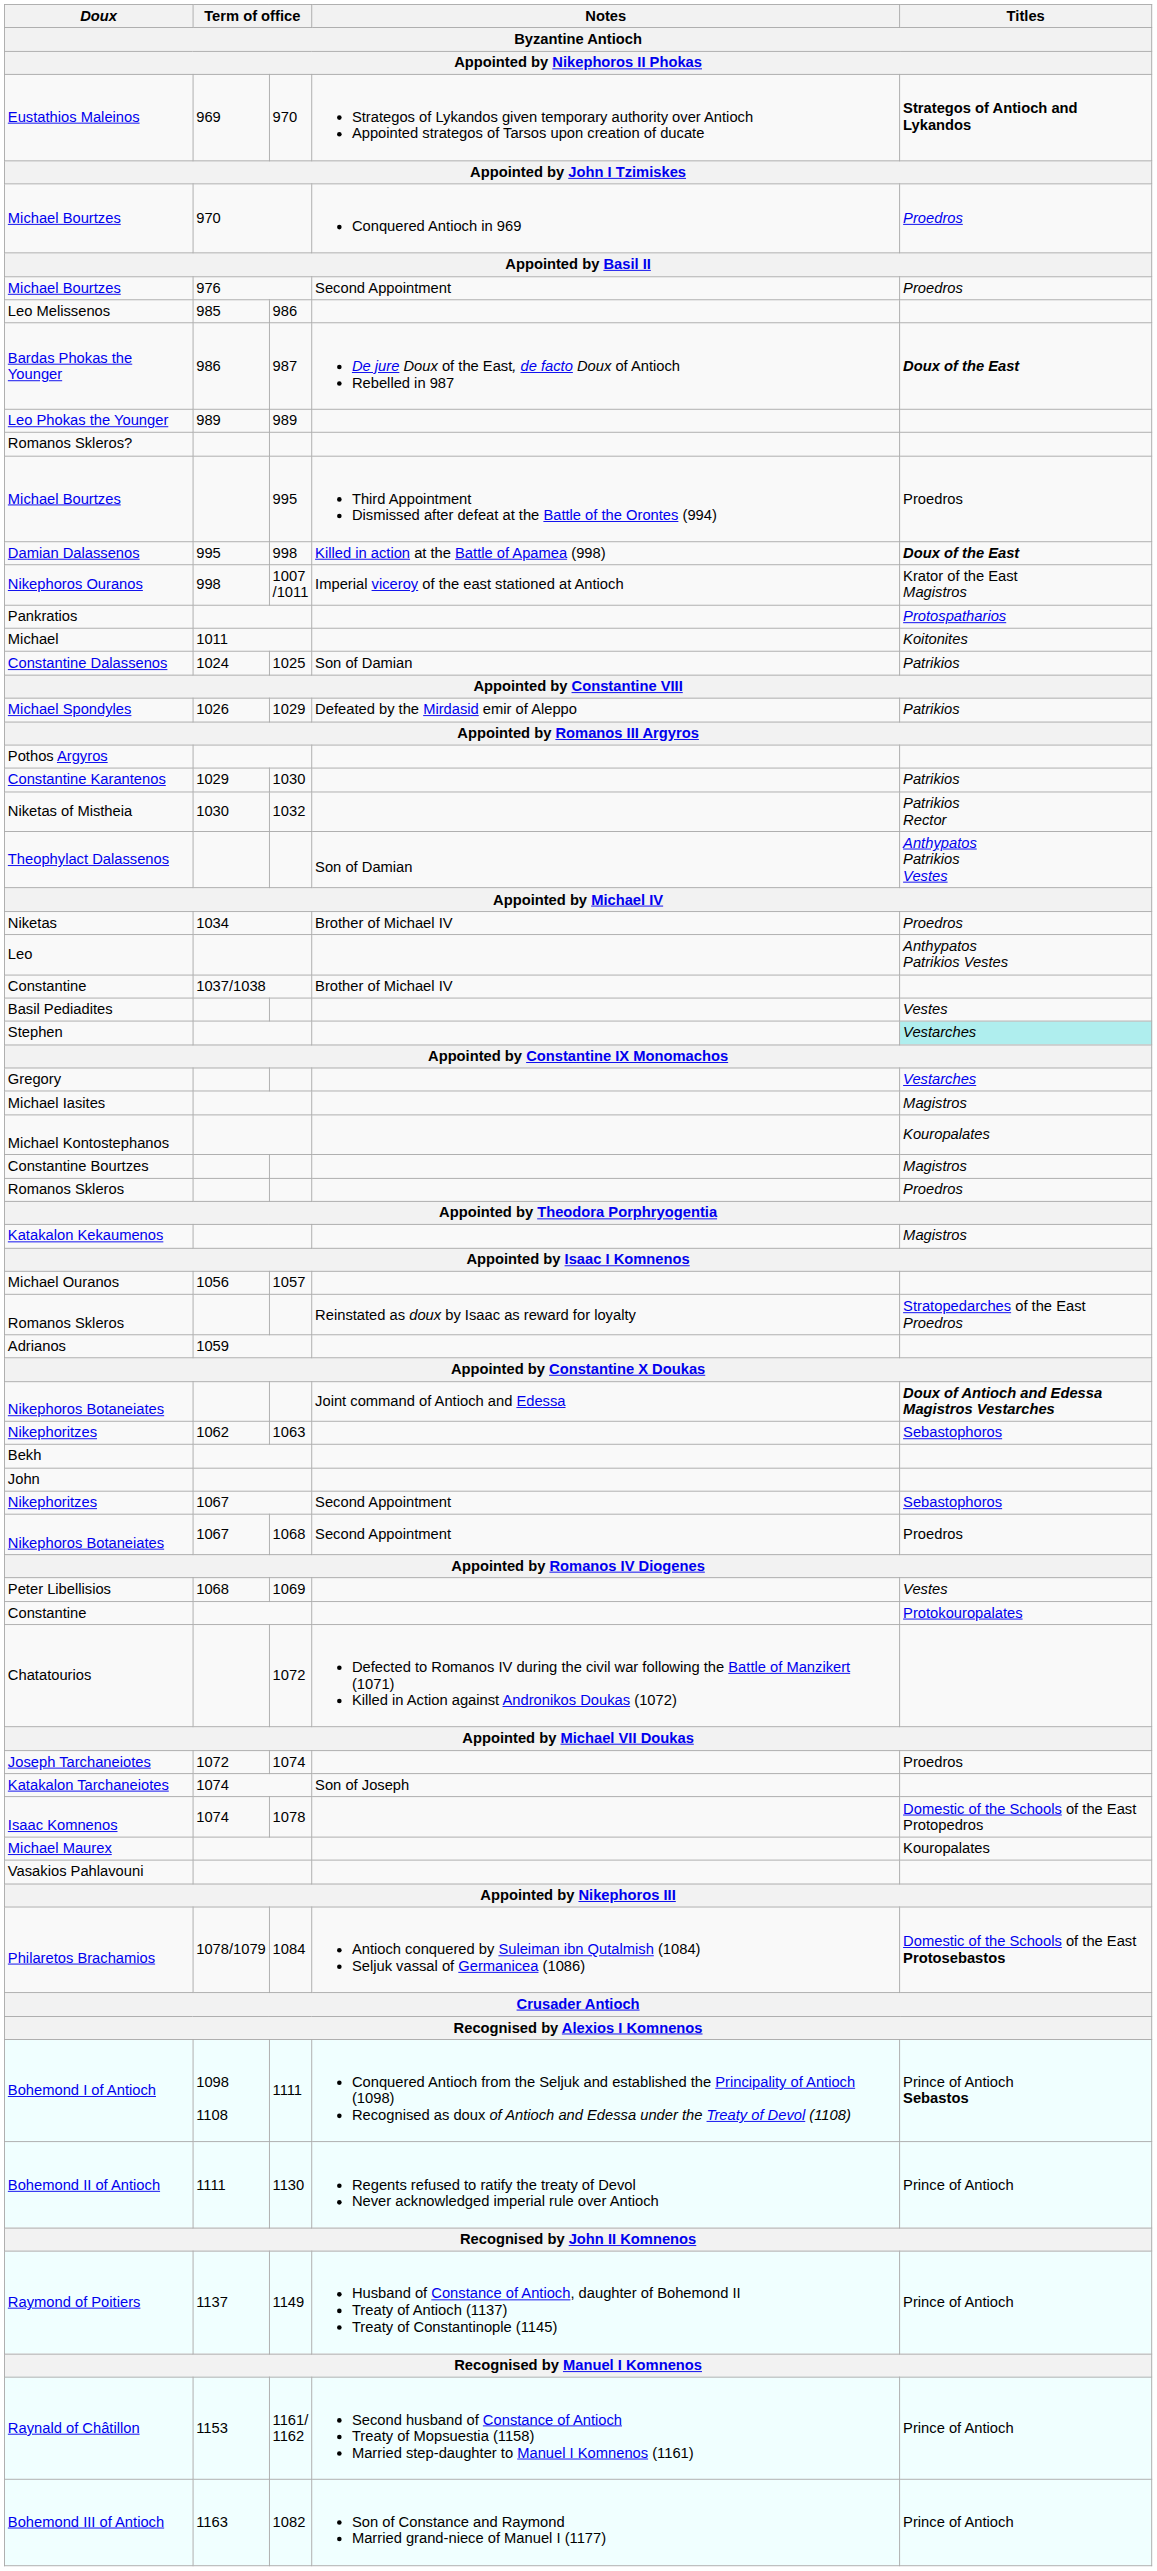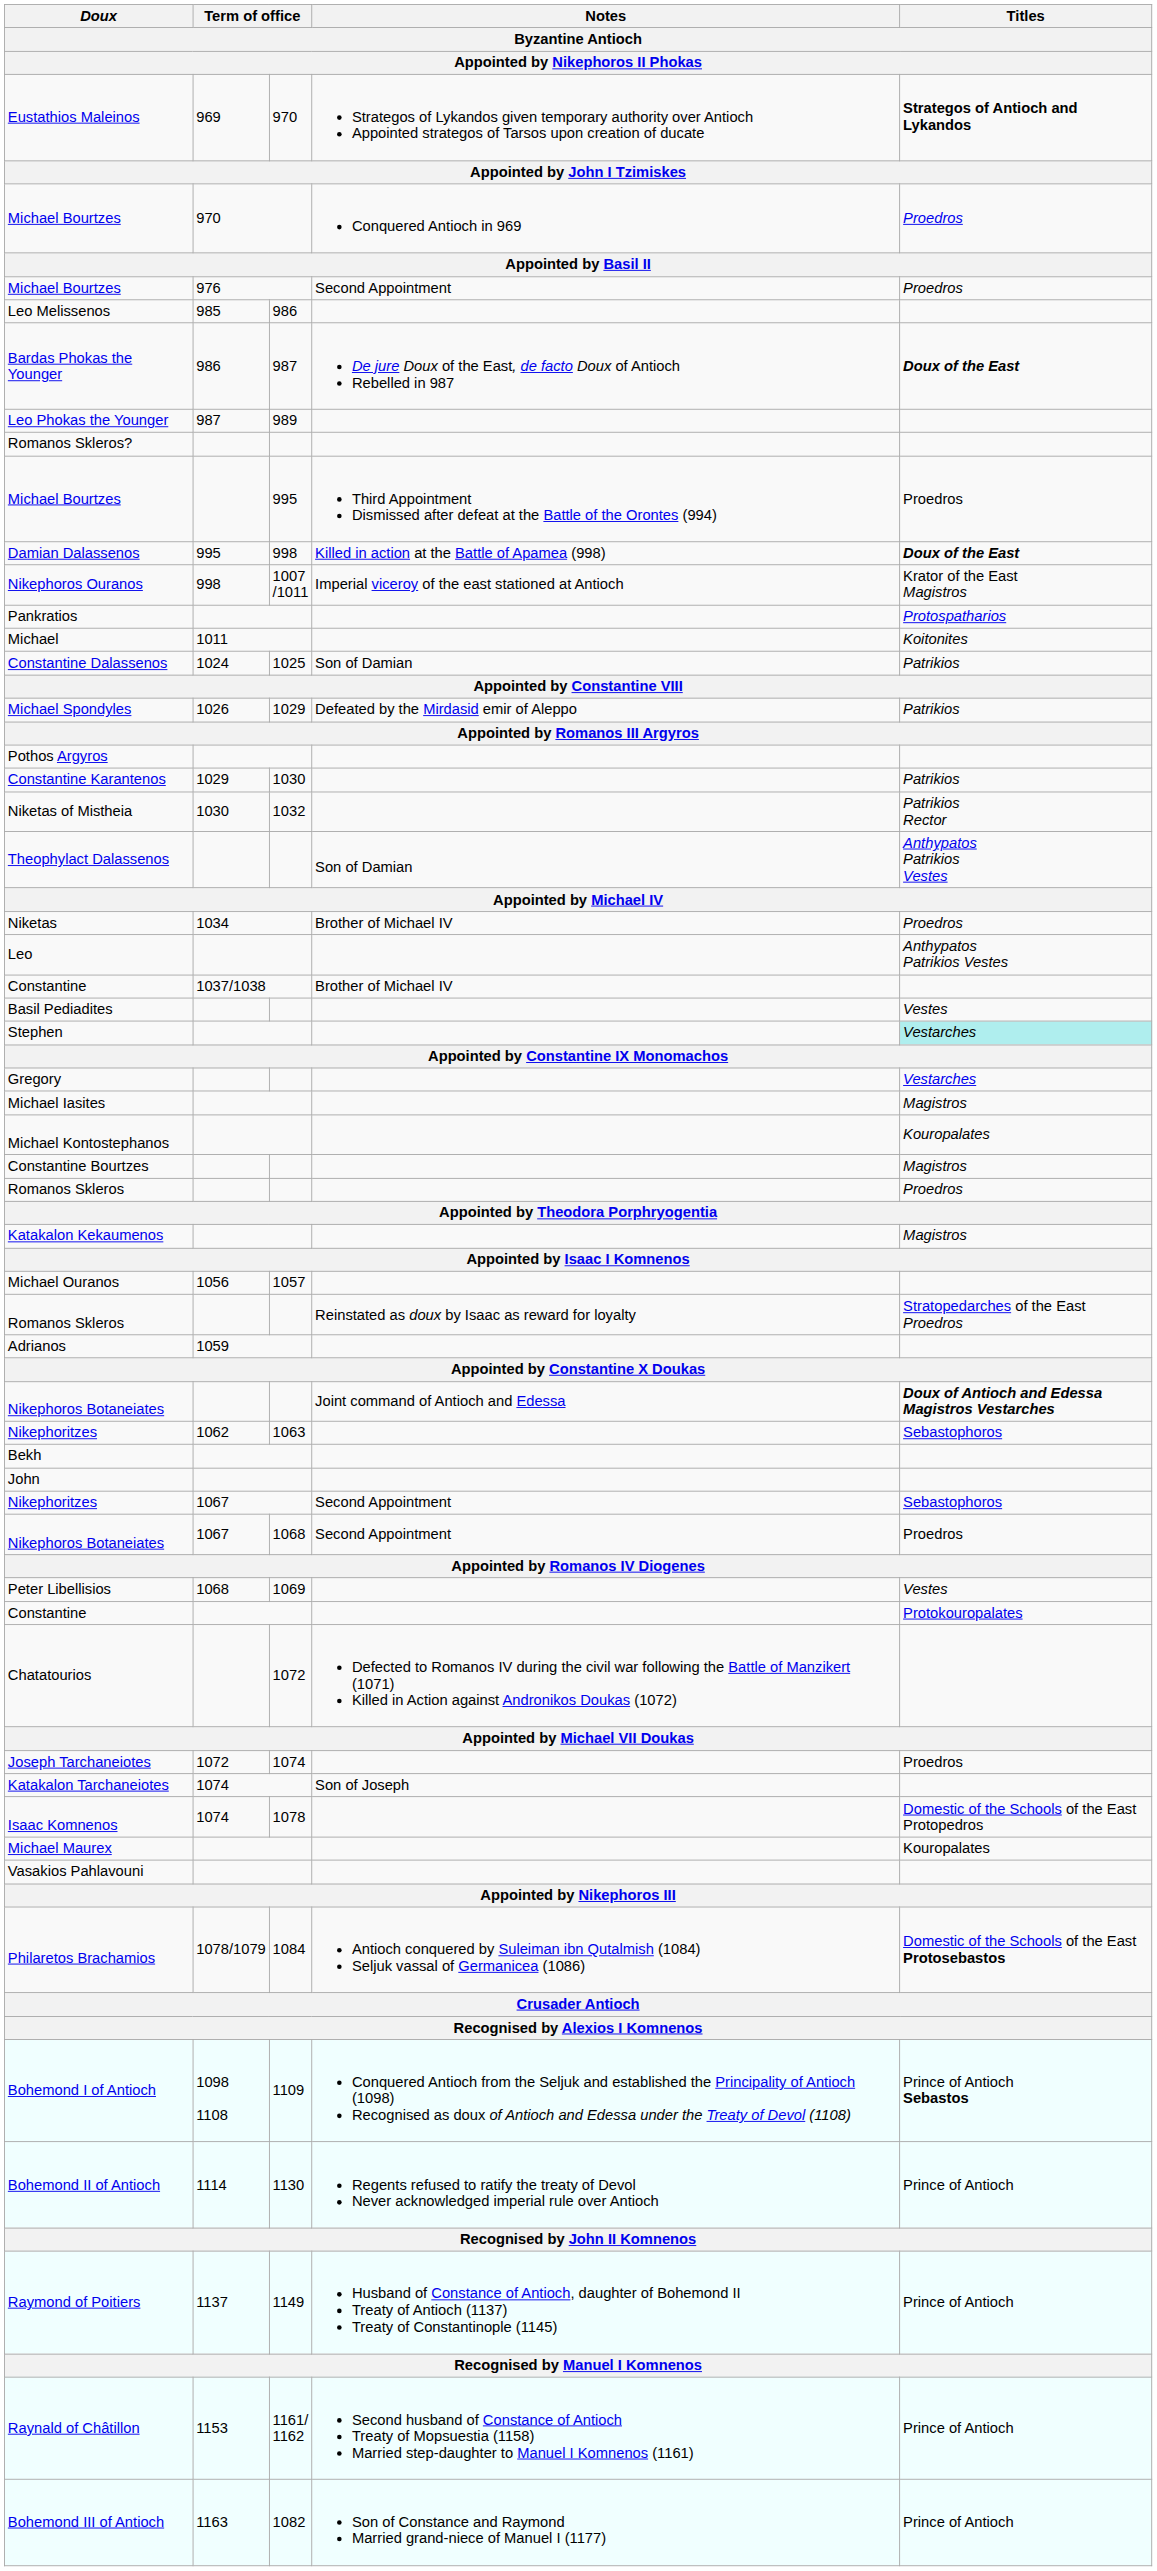(208, 420) 989 -> (208, 420) 987
(287, 2090) 1111 -> (288, 2090) 1109
(211, 2184) 1111 -> (211, 2184) 1114
